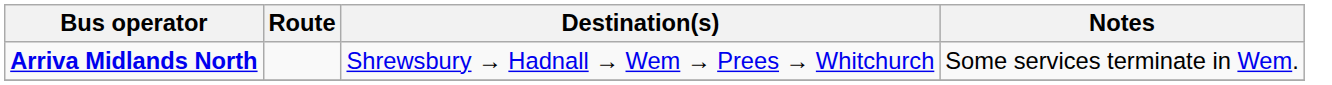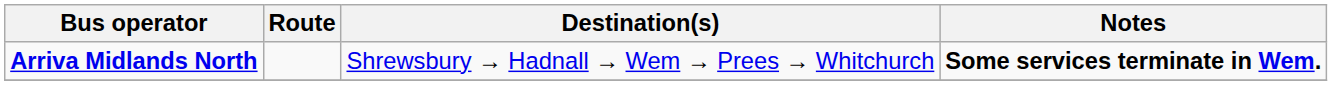(1122, 60) normal -> (1133, 60) bold
